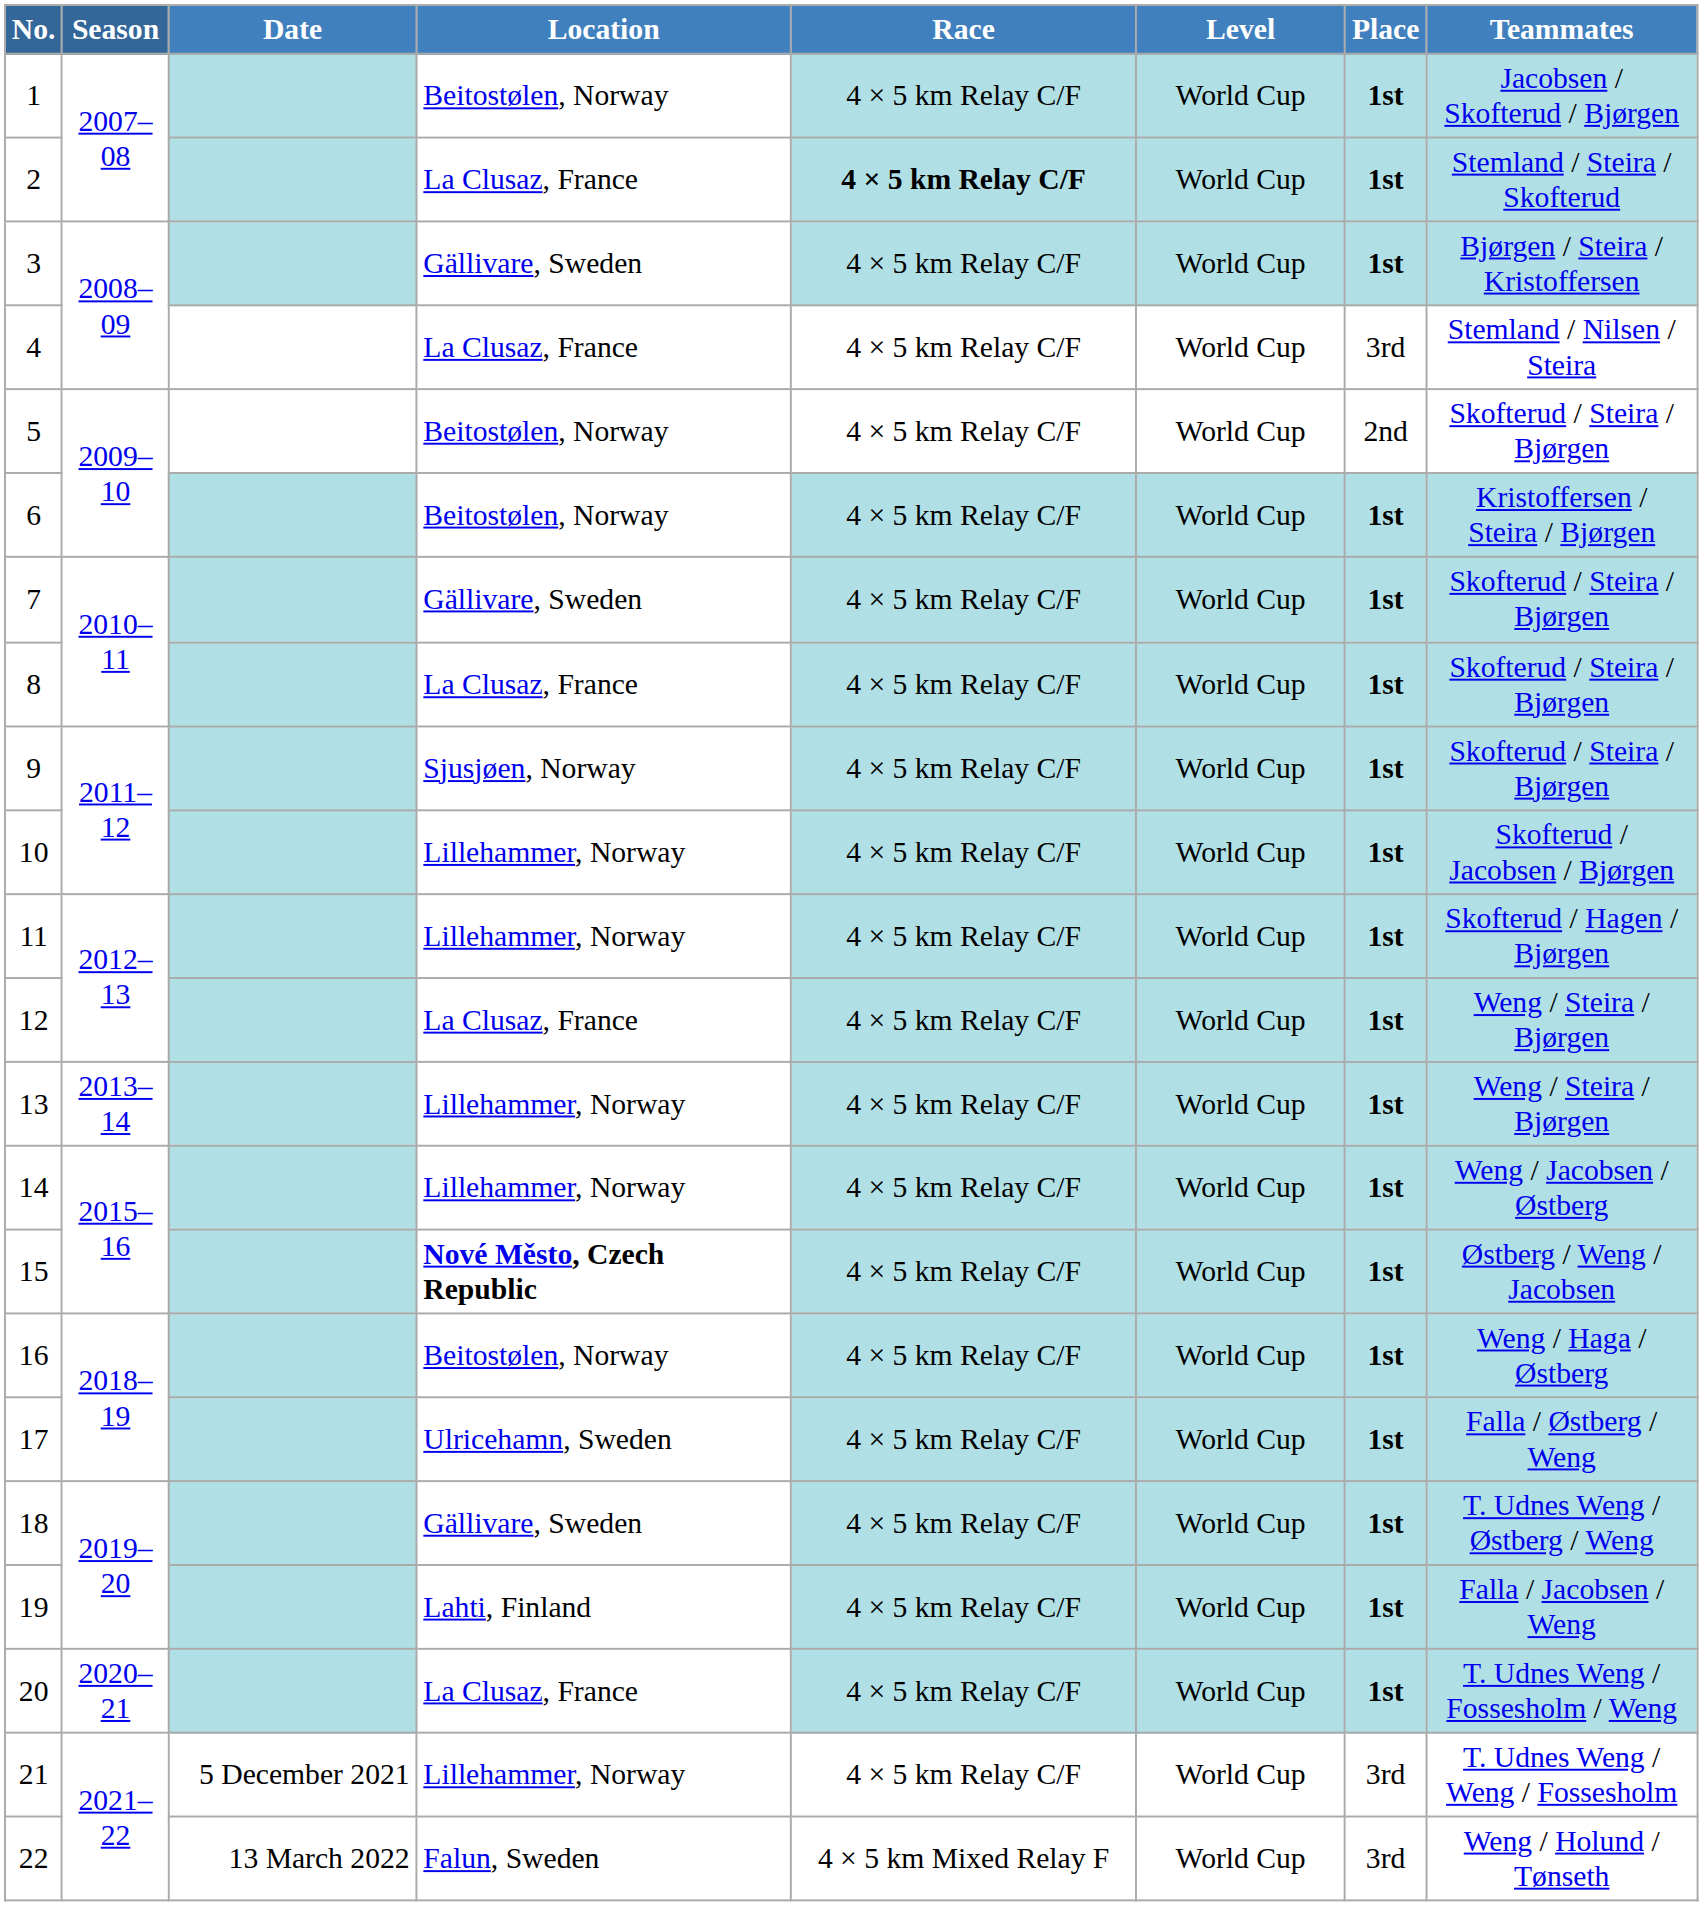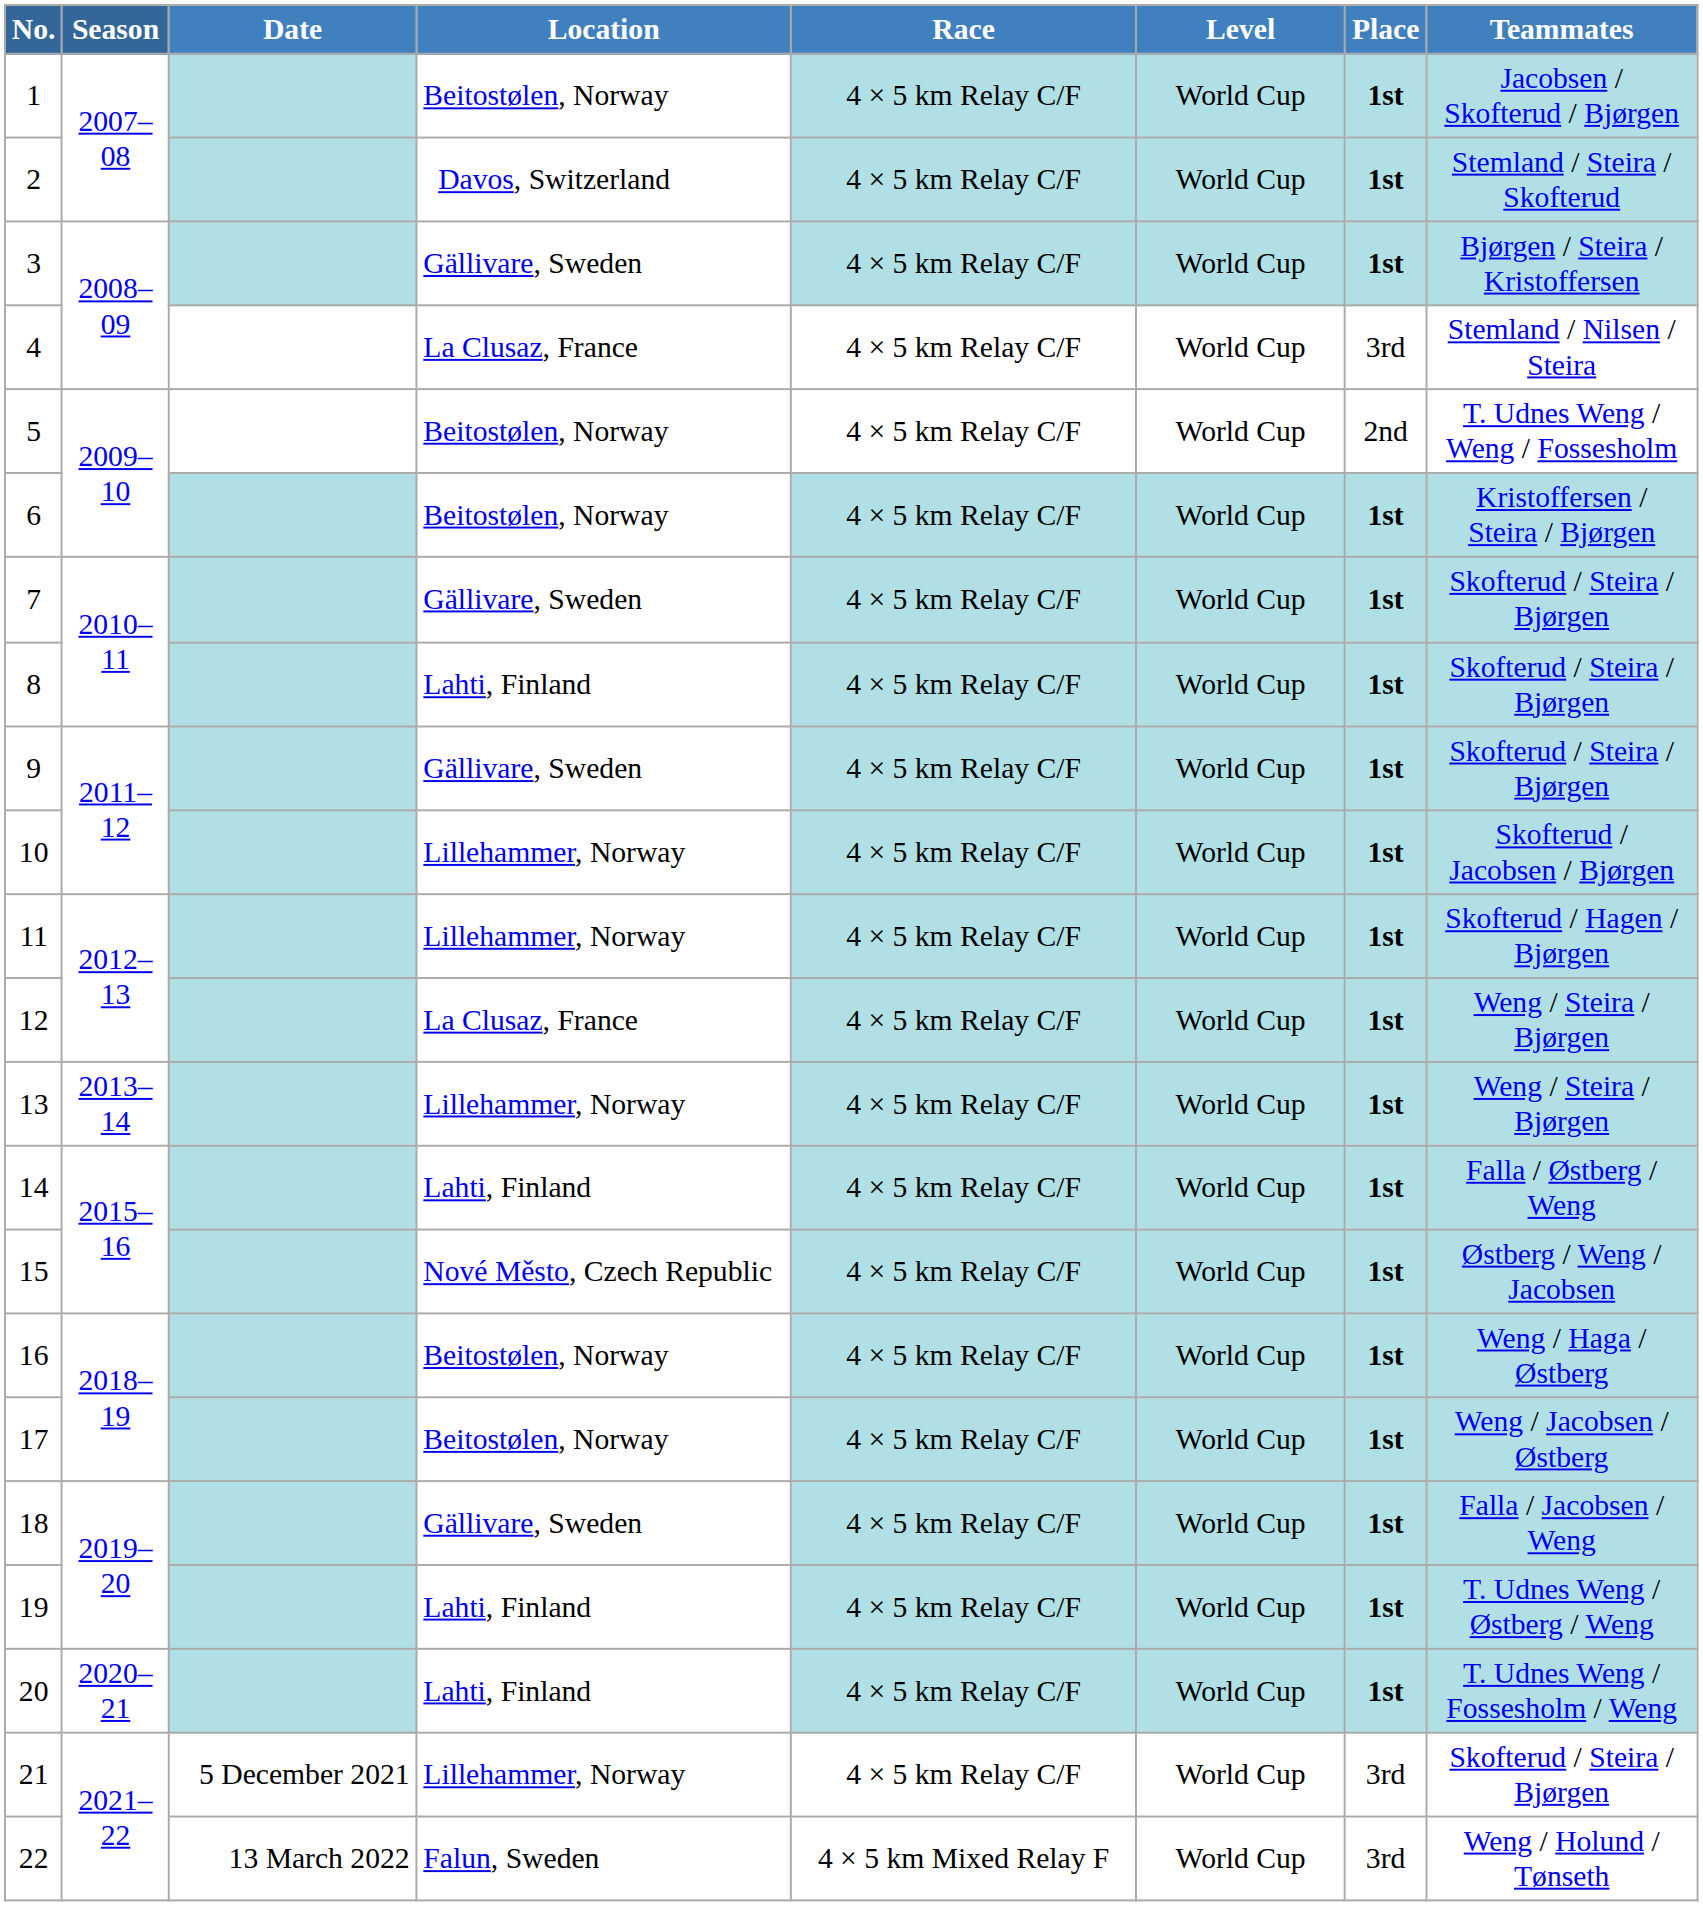(531, 179) La Clusaz, France -> (547, 179) Davos, Switzerland
(964, 179) bold -> (964, 179) normal
(1562, 431) Skofterud / Steira / Bjørgen -> (1562, 431) T. Udnes Weng / Weng / Fossesholm
(531, 683) La Clusaz, France -> (507, 683) Lahti, Finland
(529, 767) Sjusjøen, Norway -> (533, 767) Gällivare, Sweden
(554, 1187) Lillehammer, Norway -> (507, 1187) Lahti, Finland
(1562, 1187) Weng / Jacobsen / Østberg -> (1562, 1187) Falla / Østberg / Weng
(544, 1271) bold -> (598, 1271) normal
(548, 1439) Ulricehamn, Sweden -> (546, 1439) Beitostølen, Norway
(1562, 1439) Falla / Østberg / Weng -> (1562, 1439) Weng / Jacobsen / Østberg
(1562, 1523) T. Udnes Weng / Østberg / Weng -> (1562, 1523) Falla / Jacobsen / Weng
(1562, 1607) Falla / Jacobsen / Weng -> (1562, 1607) T. Udnes Weng / Østberg / Weng
(531, 1691) La Clusaz, France -> (507, 1691) Lahti, Finland
(1562, 1774) T. Udnes Weng / Weng / Fossesholm -> (1562, 1774) Skofterud / Steira / Bjørgen
